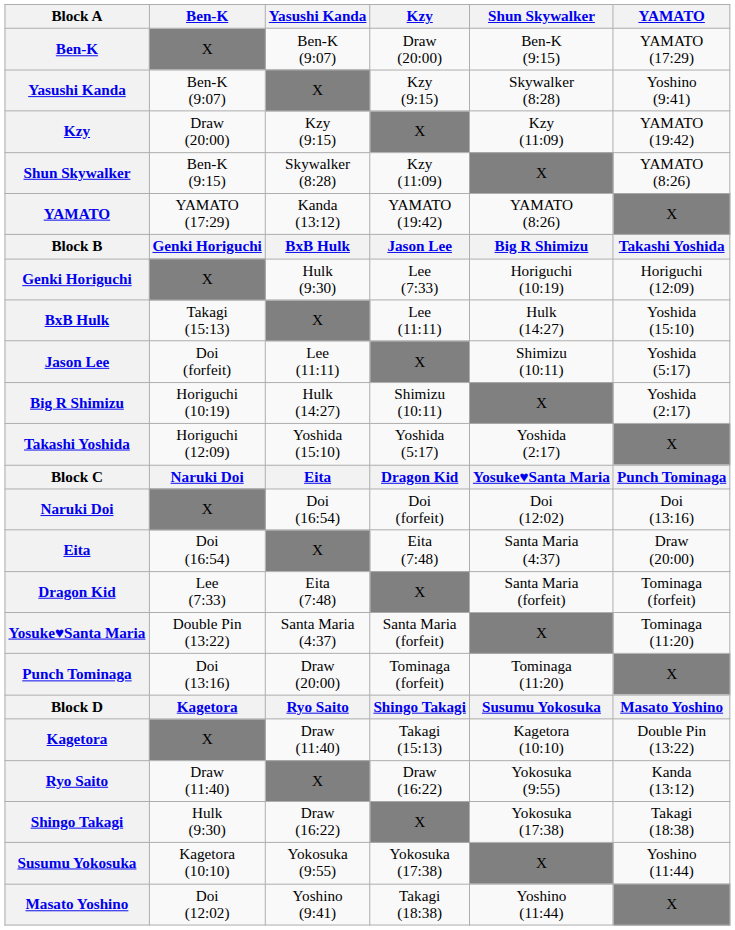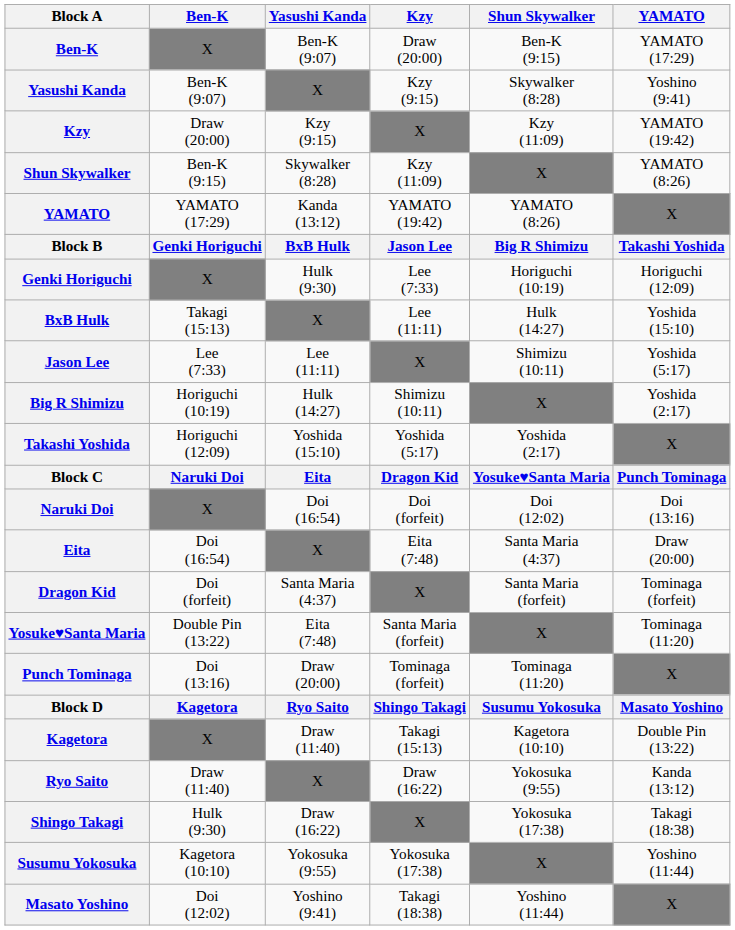(207, 361) Doi (forfeit) -> (207, 361) Lee (7:33)
(207, 591) Lee (7:33) -> (207, 591) Doi (forfeit)
(318, 591) Eita (7:48) -> (318, 591) Santa Maria (4:37)
(318, 633) Santa Maria (4:37) -> (318, 633) Eita (7:48)
